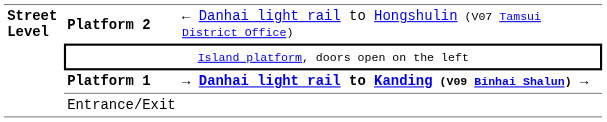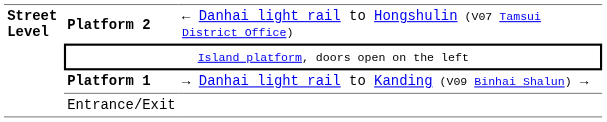(385, 82) bold -> (385, 82) normal
